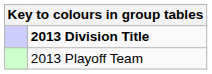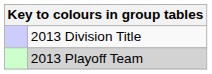(90, 36) bold -> (86, 36) normal
(87, 58) no background -> (87, 58) lightgrey background
